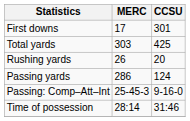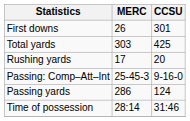(120, 28) 17 -> (120, 28) 26
(120, 60) 26 -> (120, 60) 17
rows swapped: (38, 76) <-> (58, 92)
